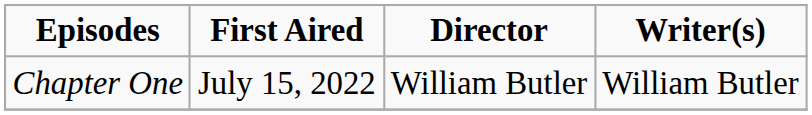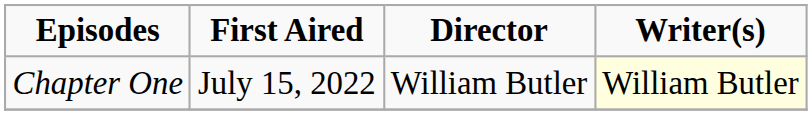(701, 82) no background -> (701, 82) lightyellow background
